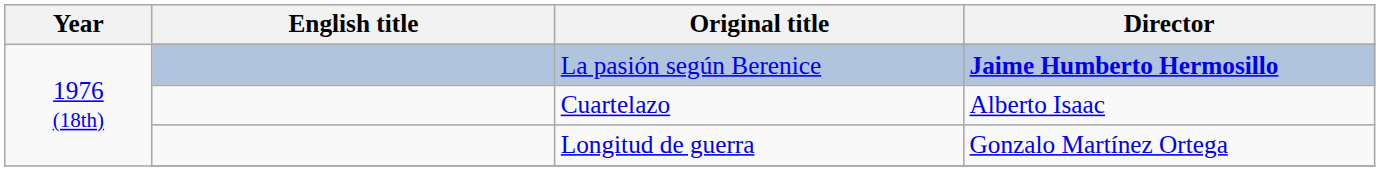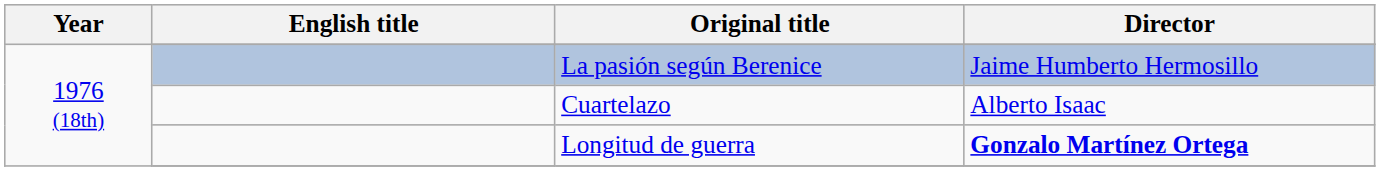(1124, 64) bold -> (1114, 64) normal
(1099, 144) normal -> (1109, 144) bold
